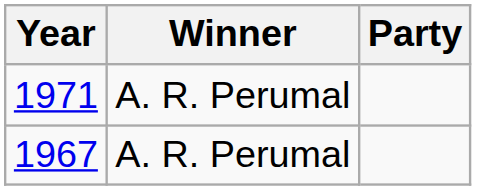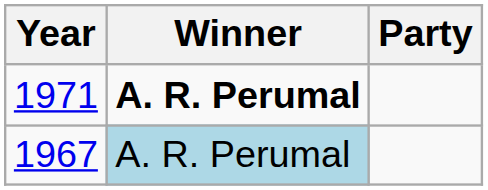(233, 94) normal -> (238, 94) bold
(233, 154) no background -> (233, 154) lightblue background
